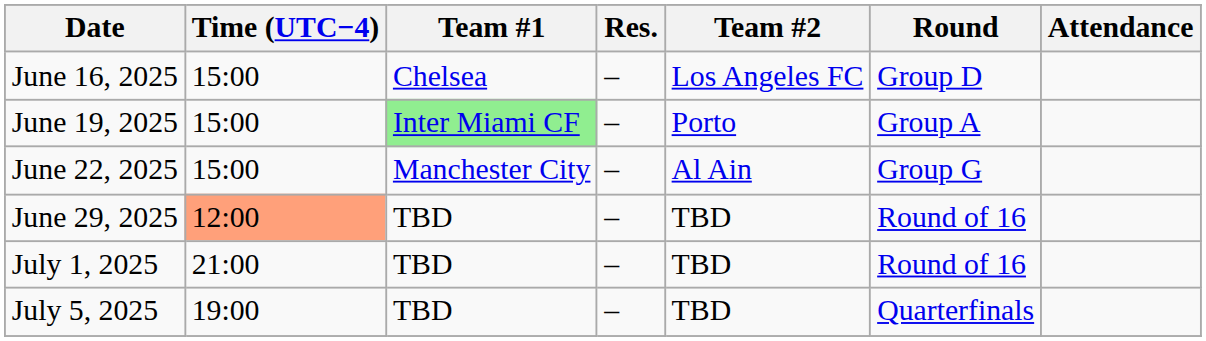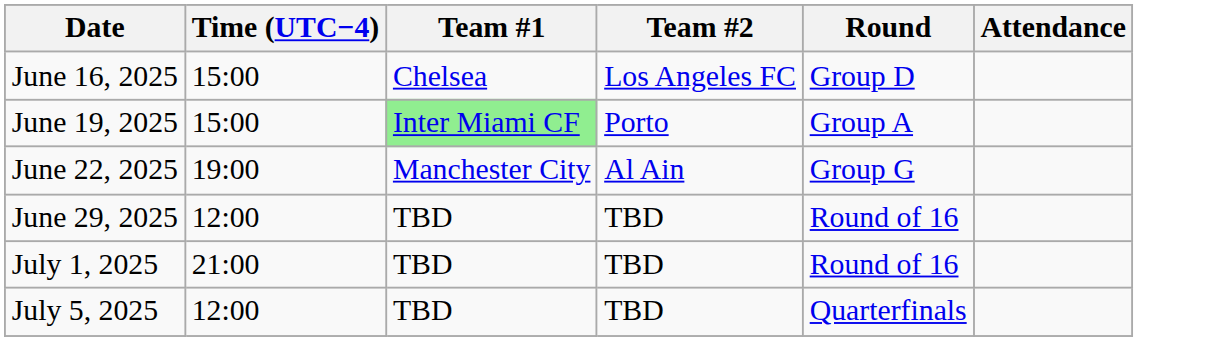- column: (631, 28)
(226, 169) 15:00 -> (226, 169) 19:00
(226, 216) lightsalmon background -> (226, 216) no background
(226, 311) 19:00 -> (226, 311) 12:00
